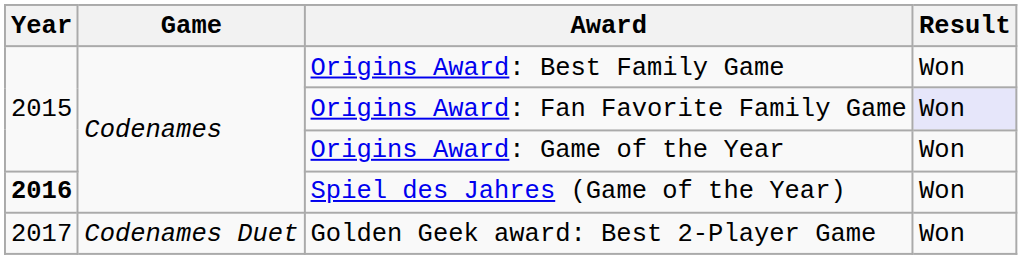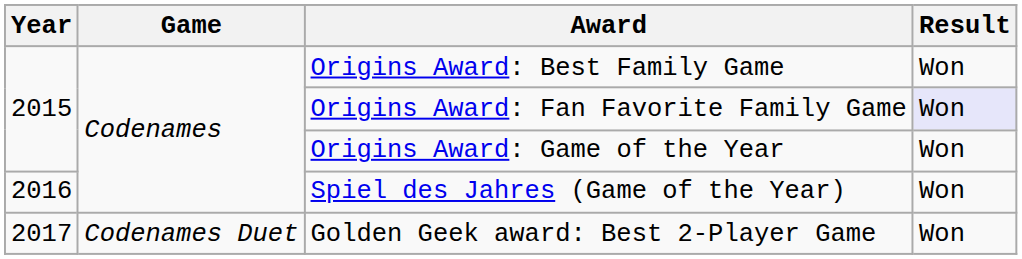(42, 192) bold -> (42, 192) normal
